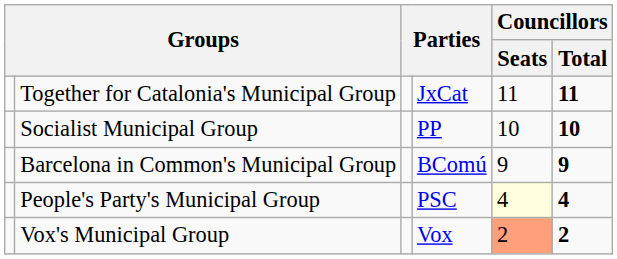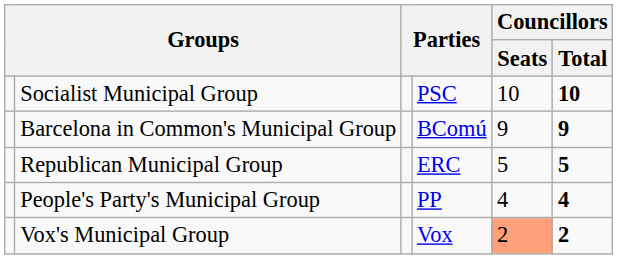- row: (208, 93)
(429, 128) PP -> (437, 93) PSC
+ row: (151, 164)
(437, 199) PSC -> (429, 199) PP
(503, 199) lightyellow background -> (503, 199) no background
